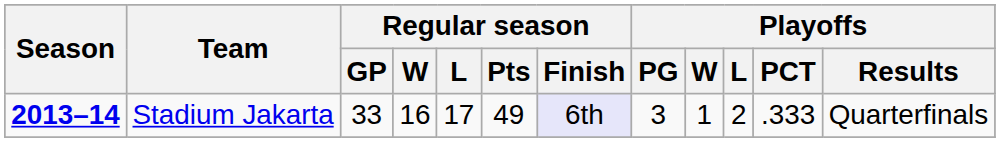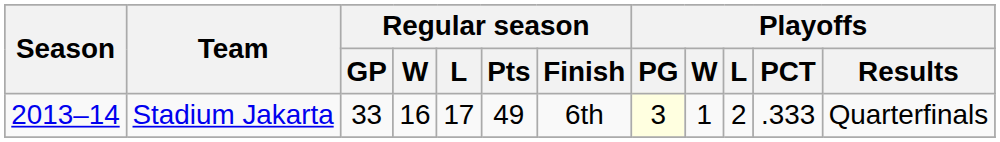(65, 114) bold -> (65, 114) normal
(584, 114) lavender background -> (584, 114) no background
(658, 114) no background -> (658, 114) lightyellow background
